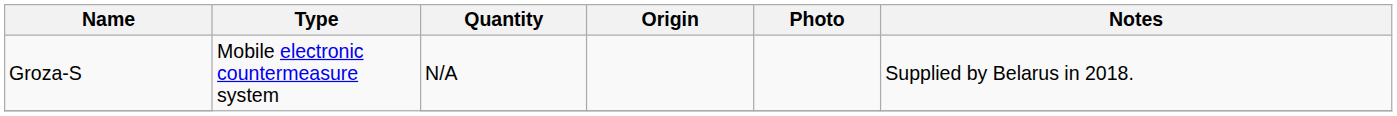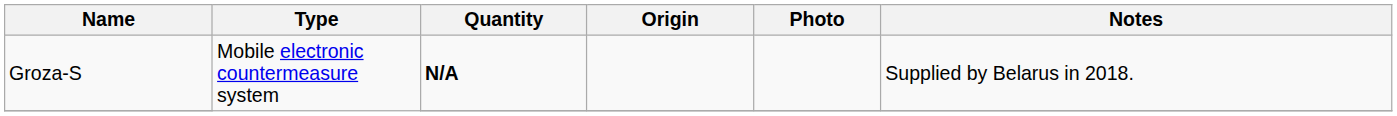(441, 72) normal -> (442, 72) bold
